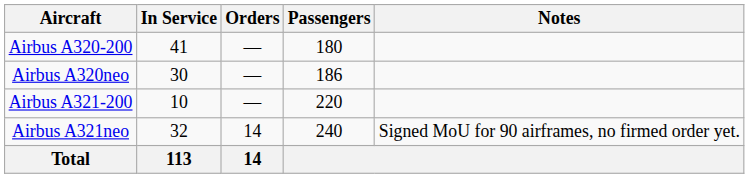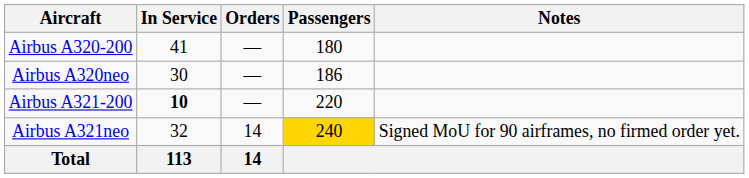(179, 103) normal -> (179, 103) bold
(329, 131) no background -> (329, 131) gold background
